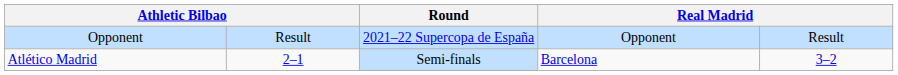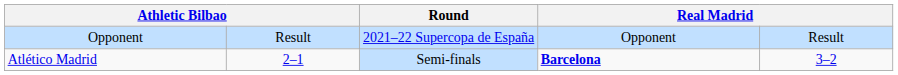(569, 59) normal -> (571, 59) bold
